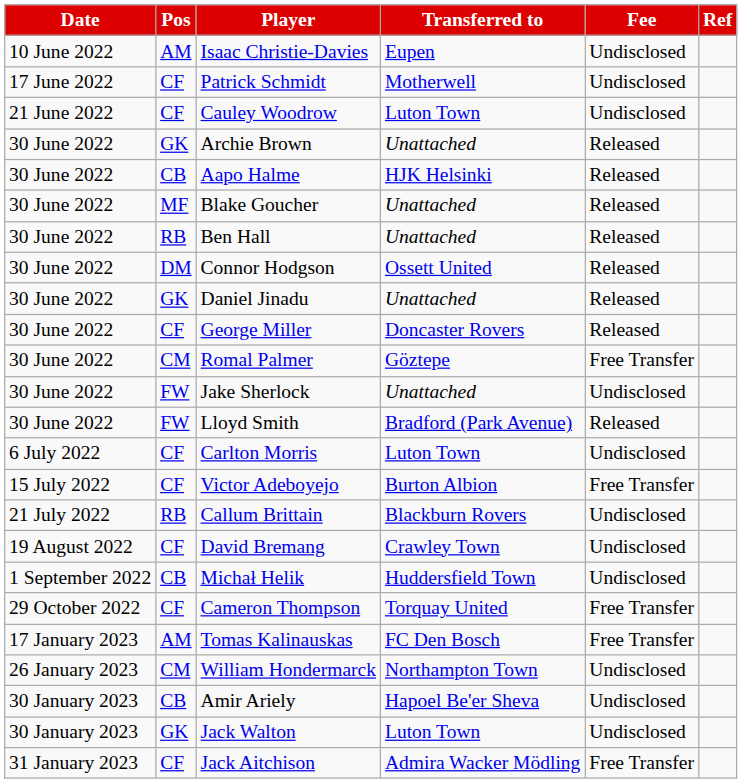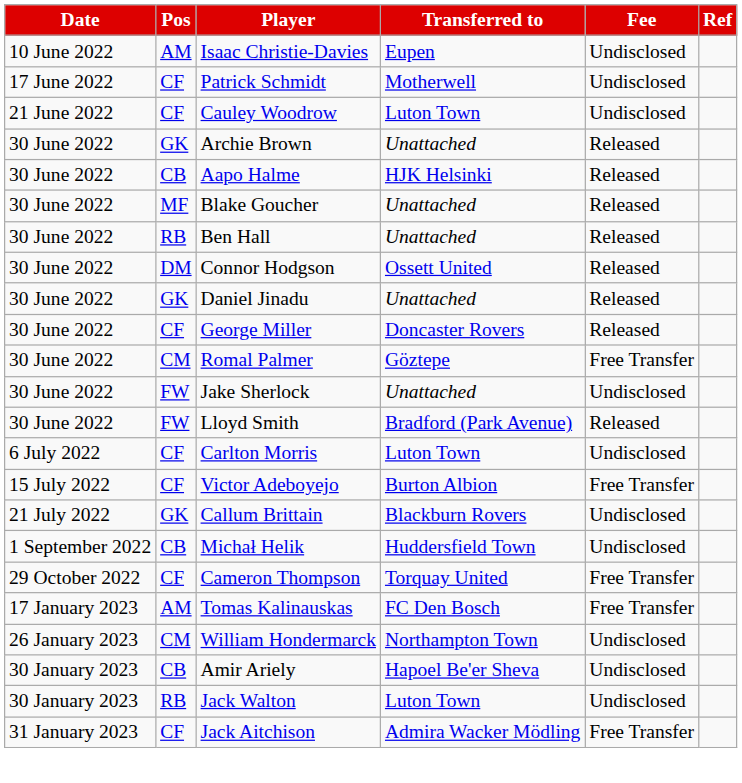(173, 515) RB -> (174, 515) GK
- row: (263, 546)
(174, 732) GK -> (173, 701) RB
